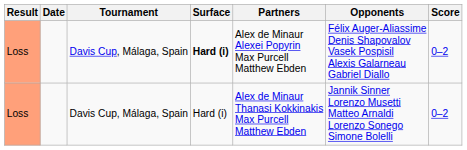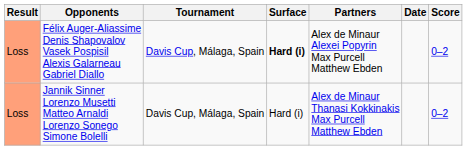columns swapped: (54, 12) <-> (377, 12)
